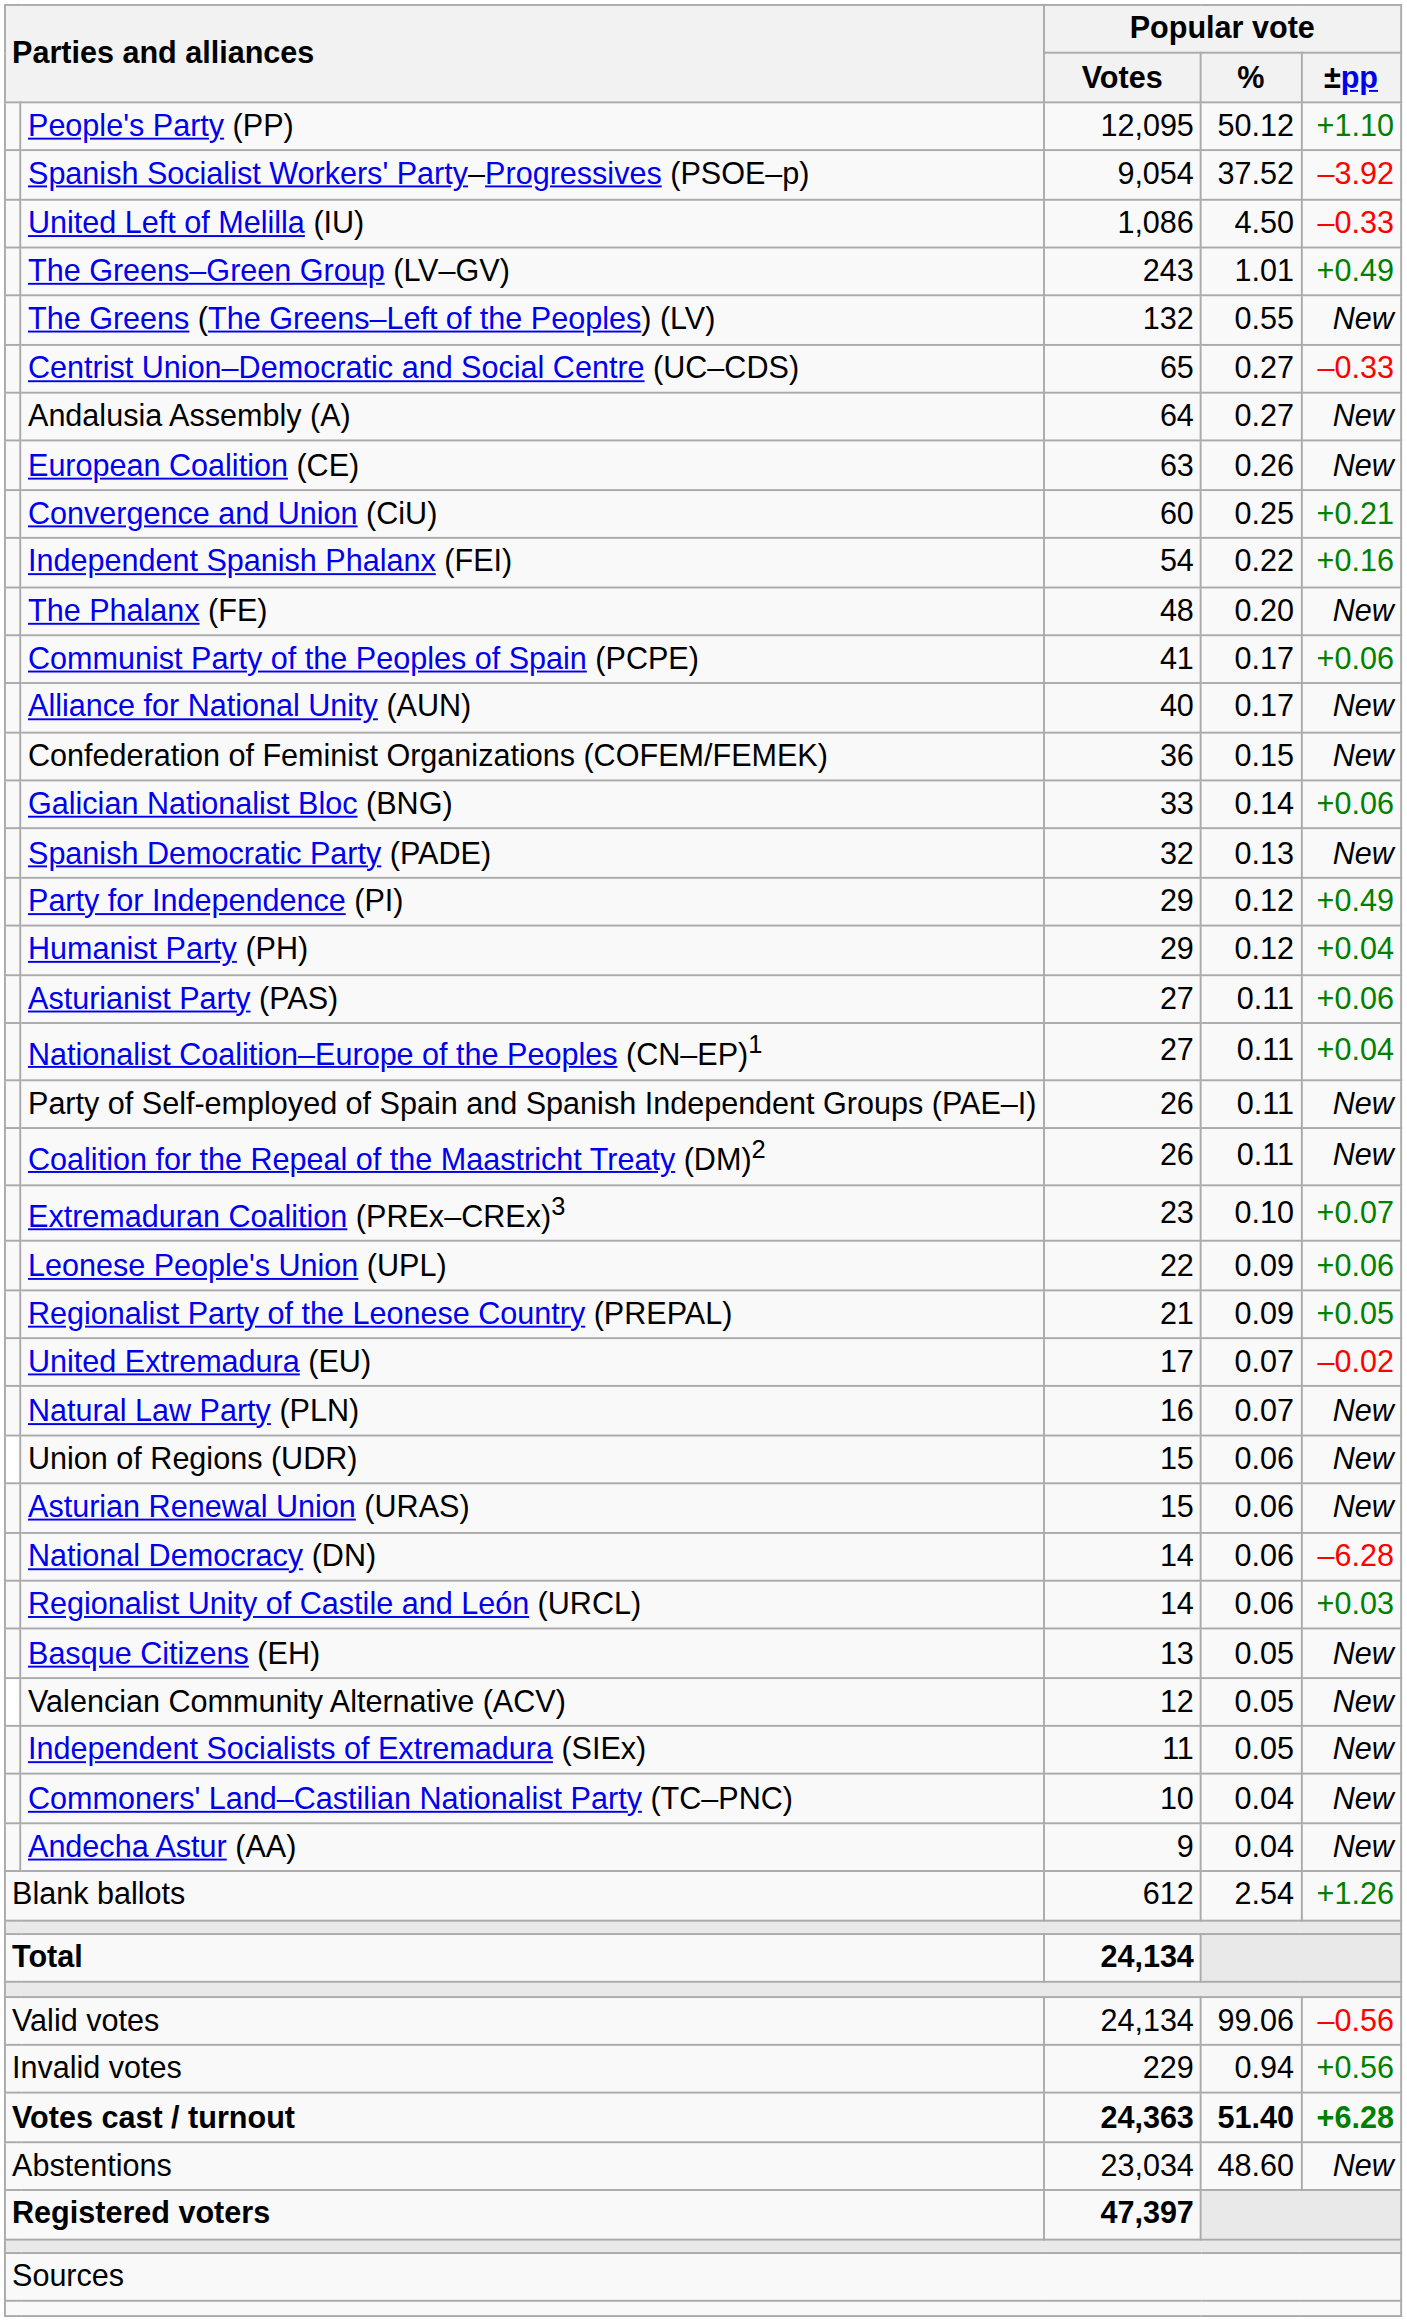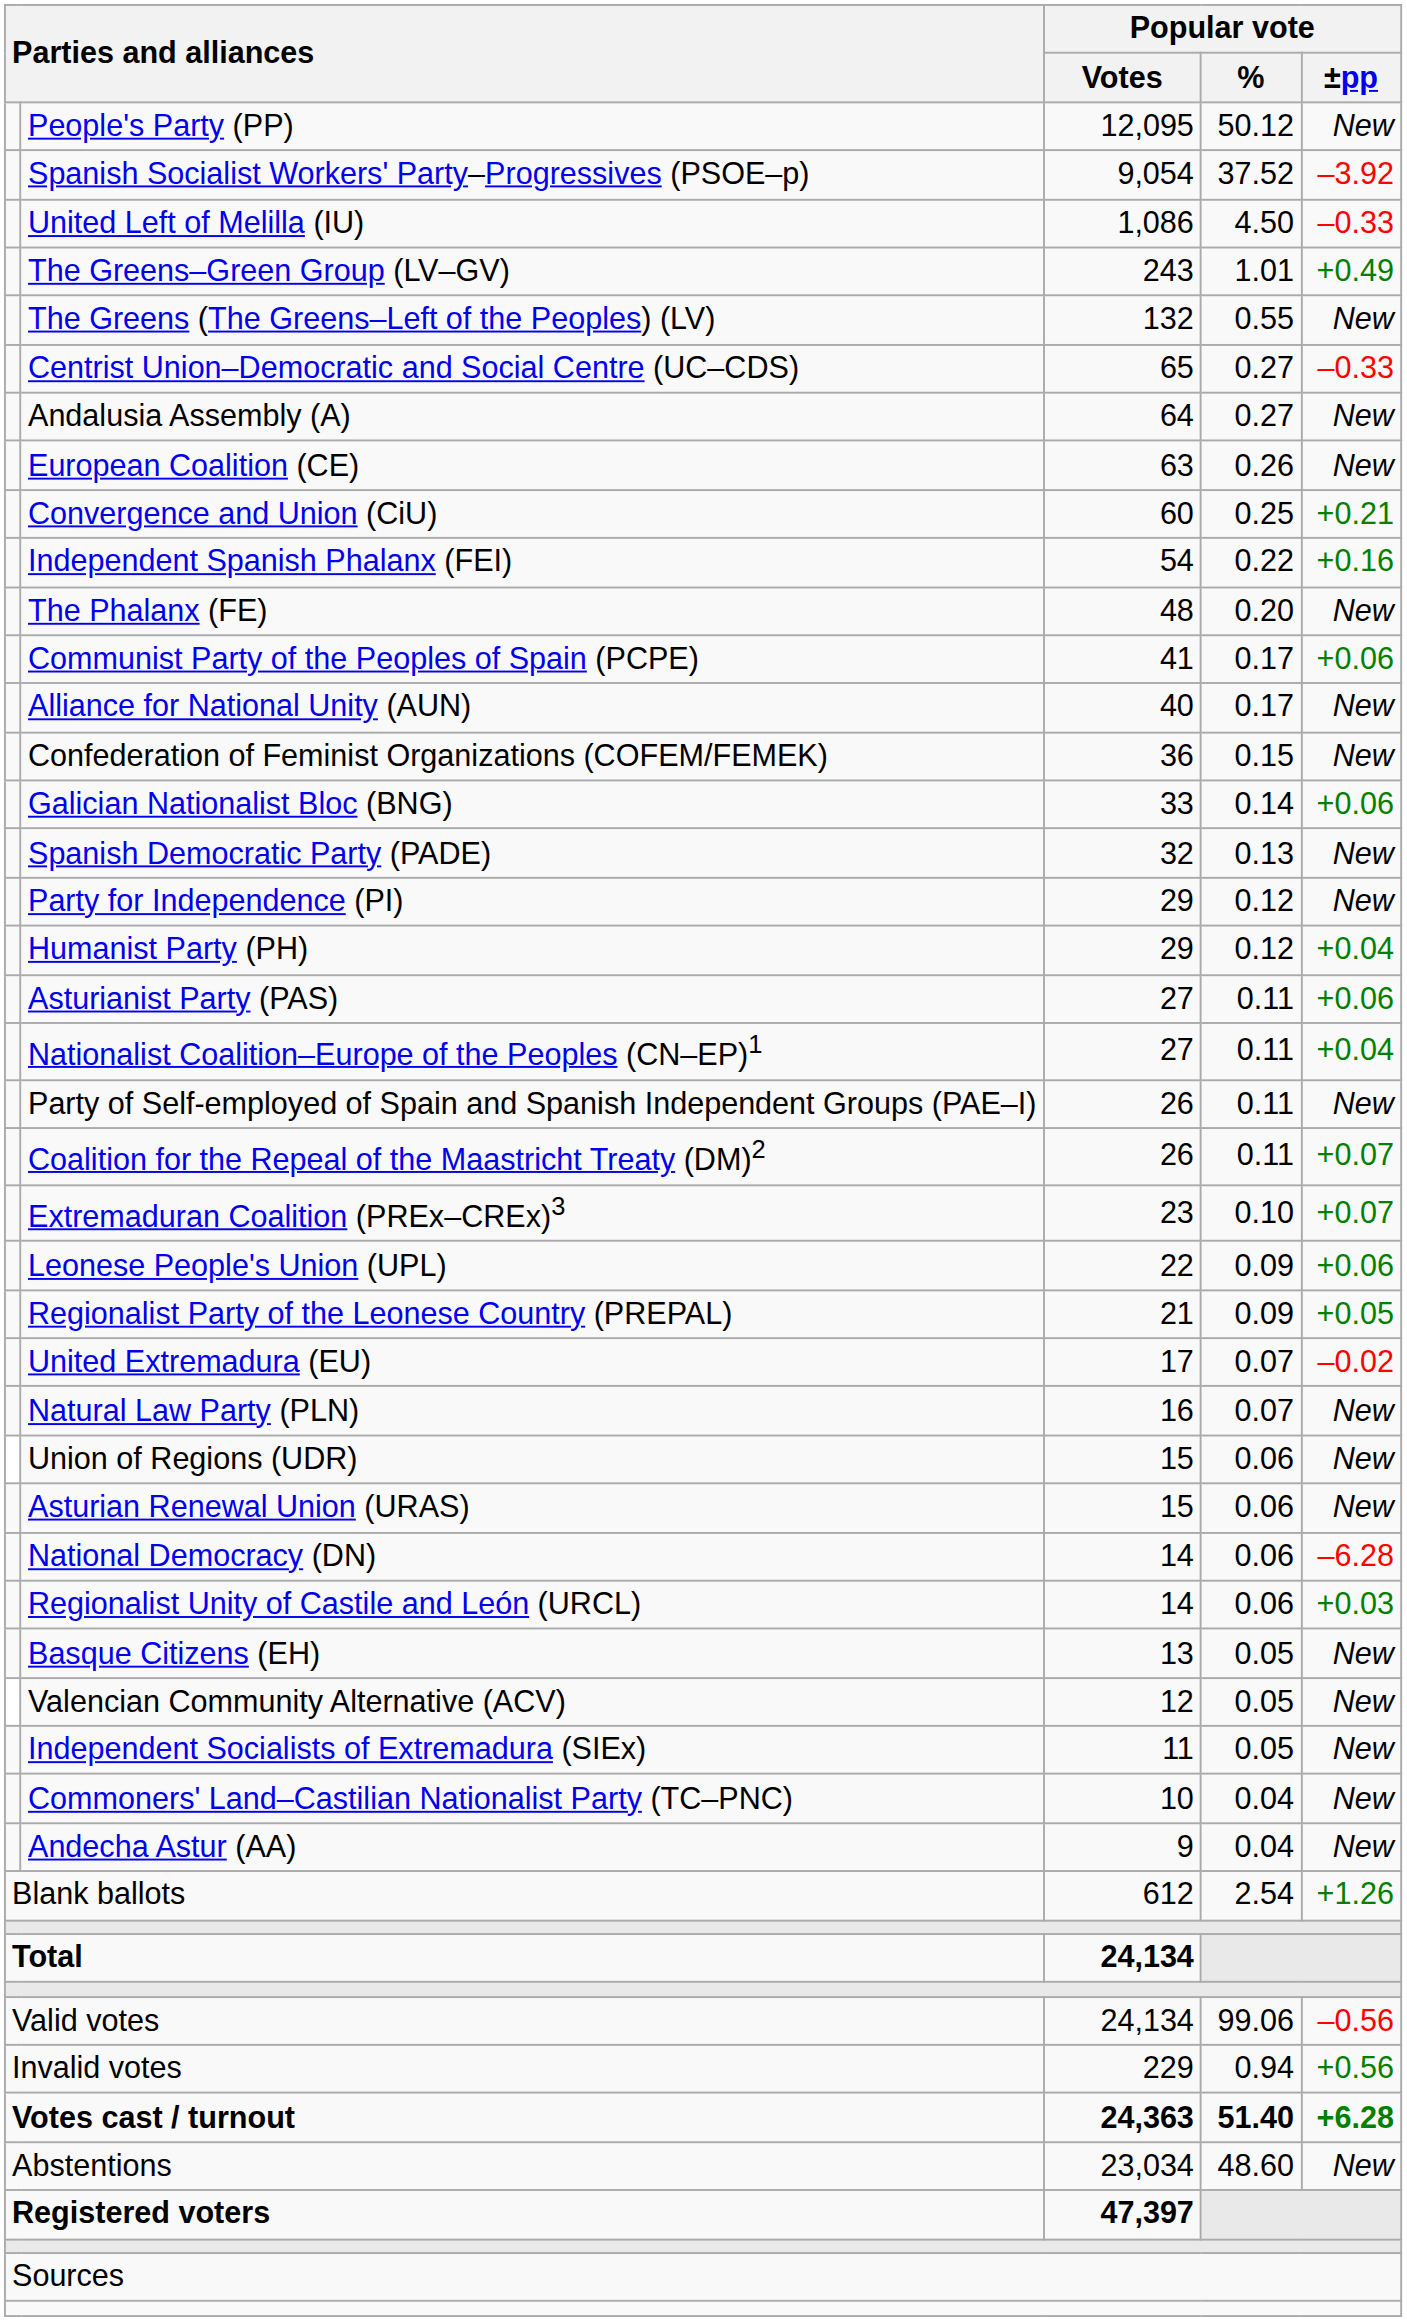(1355, 125) +1.10 -> (1363, 125) New
(1355, 901) +0.49 -> (1363, 901) New
(1363, 1155) New -> (1355, 1155) +0.07
